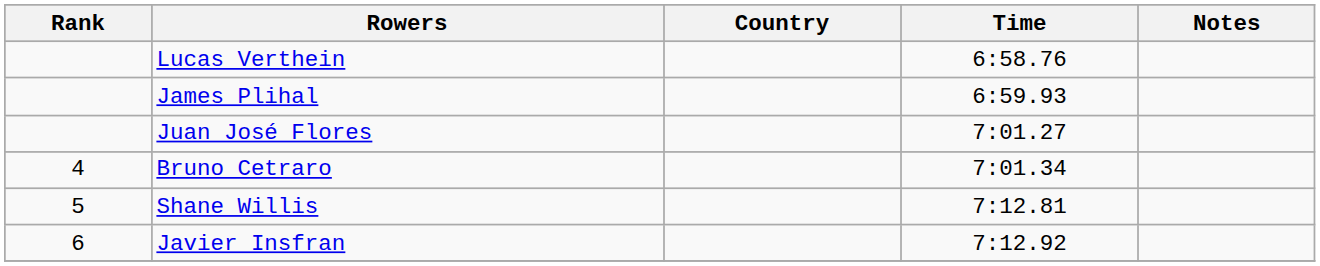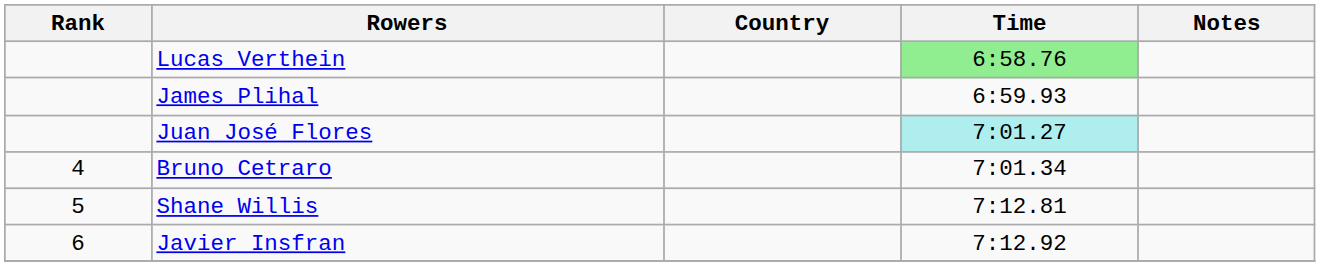(1020, 60) no background -> (1020, 60) lightgreen background
(1020, 133) no background -> (1020, 133) paleturquoise background
